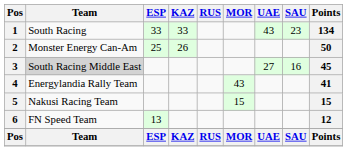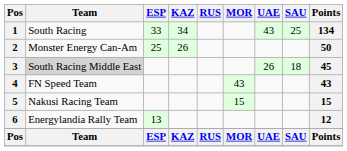(183, 30) 33 -> (183, 30) 34
(296, 30) 23 -> (296, 30) 25
(269, 66) 27 -> (269, 66) 26
(296, 66) 16 -> (296, 66) 18
(83, 84) Energylandia Rally Team -> (63, 84) FN Speed Team
(326, 84) 41 -> (326, 84) 43
(63, 119) FN Speed Team -> (83, 119) Energylandia Rally Team
